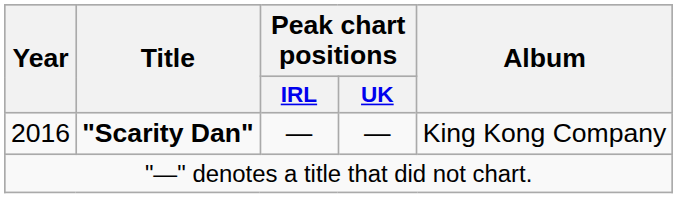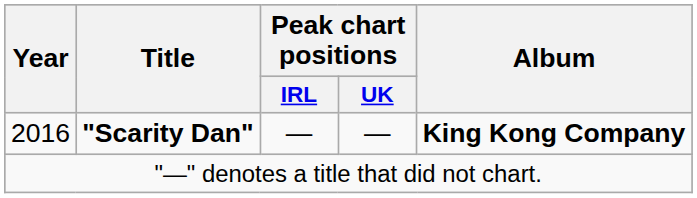(544, 133) normal -> (554, 133) bold
